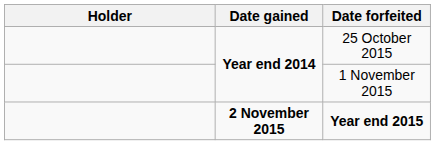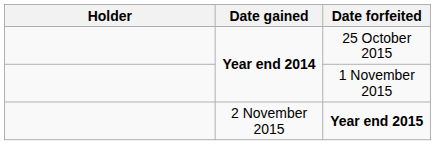(269, 121) bold -> (269, 121) normal
